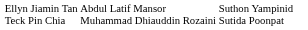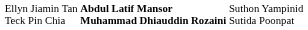(148, 15) normal -> (153, 15) bold
